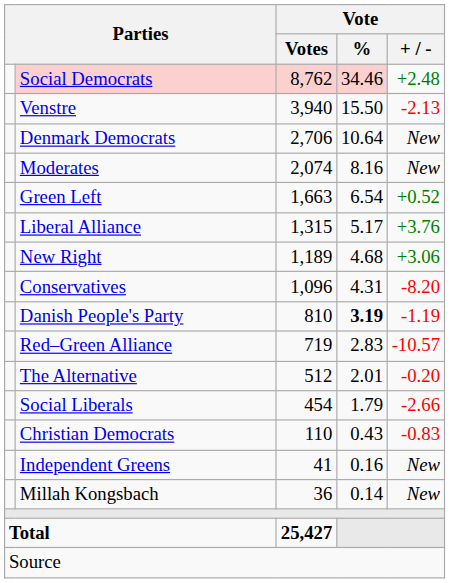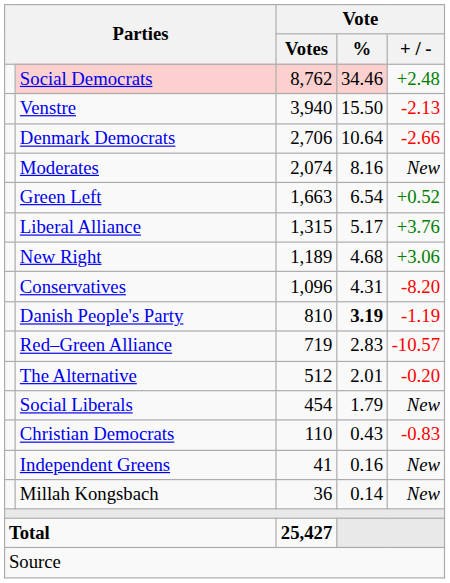(423, 138) New -> (420, 138) -2.66
(420, 405) -2.66 -> (423, 405) New
